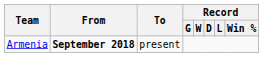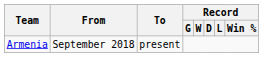(94, 44) bold -> (94, 44) normal
